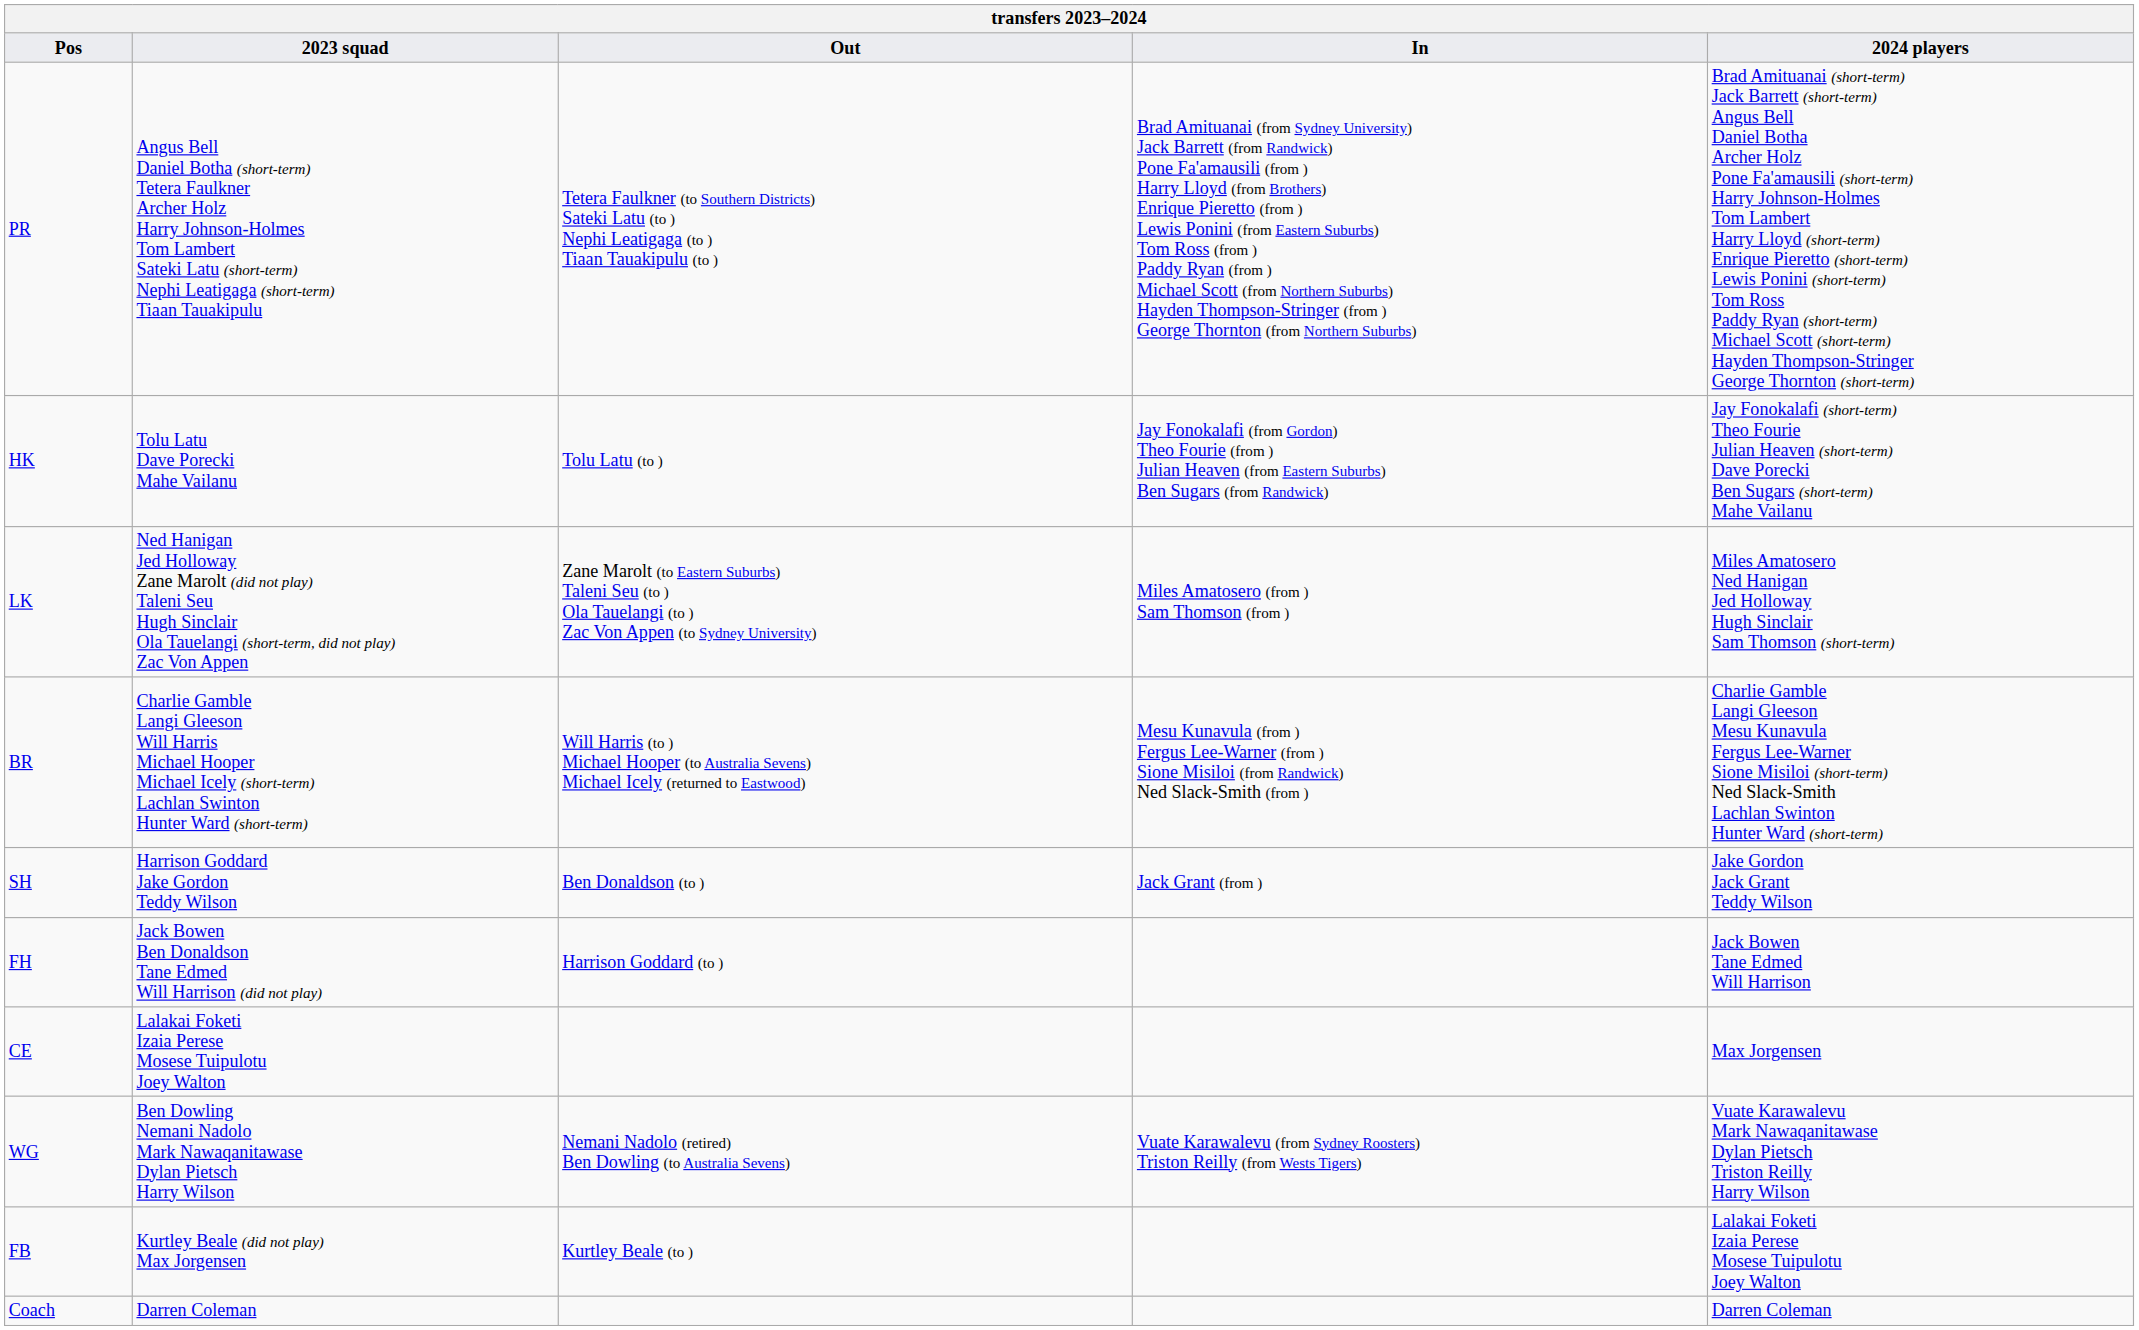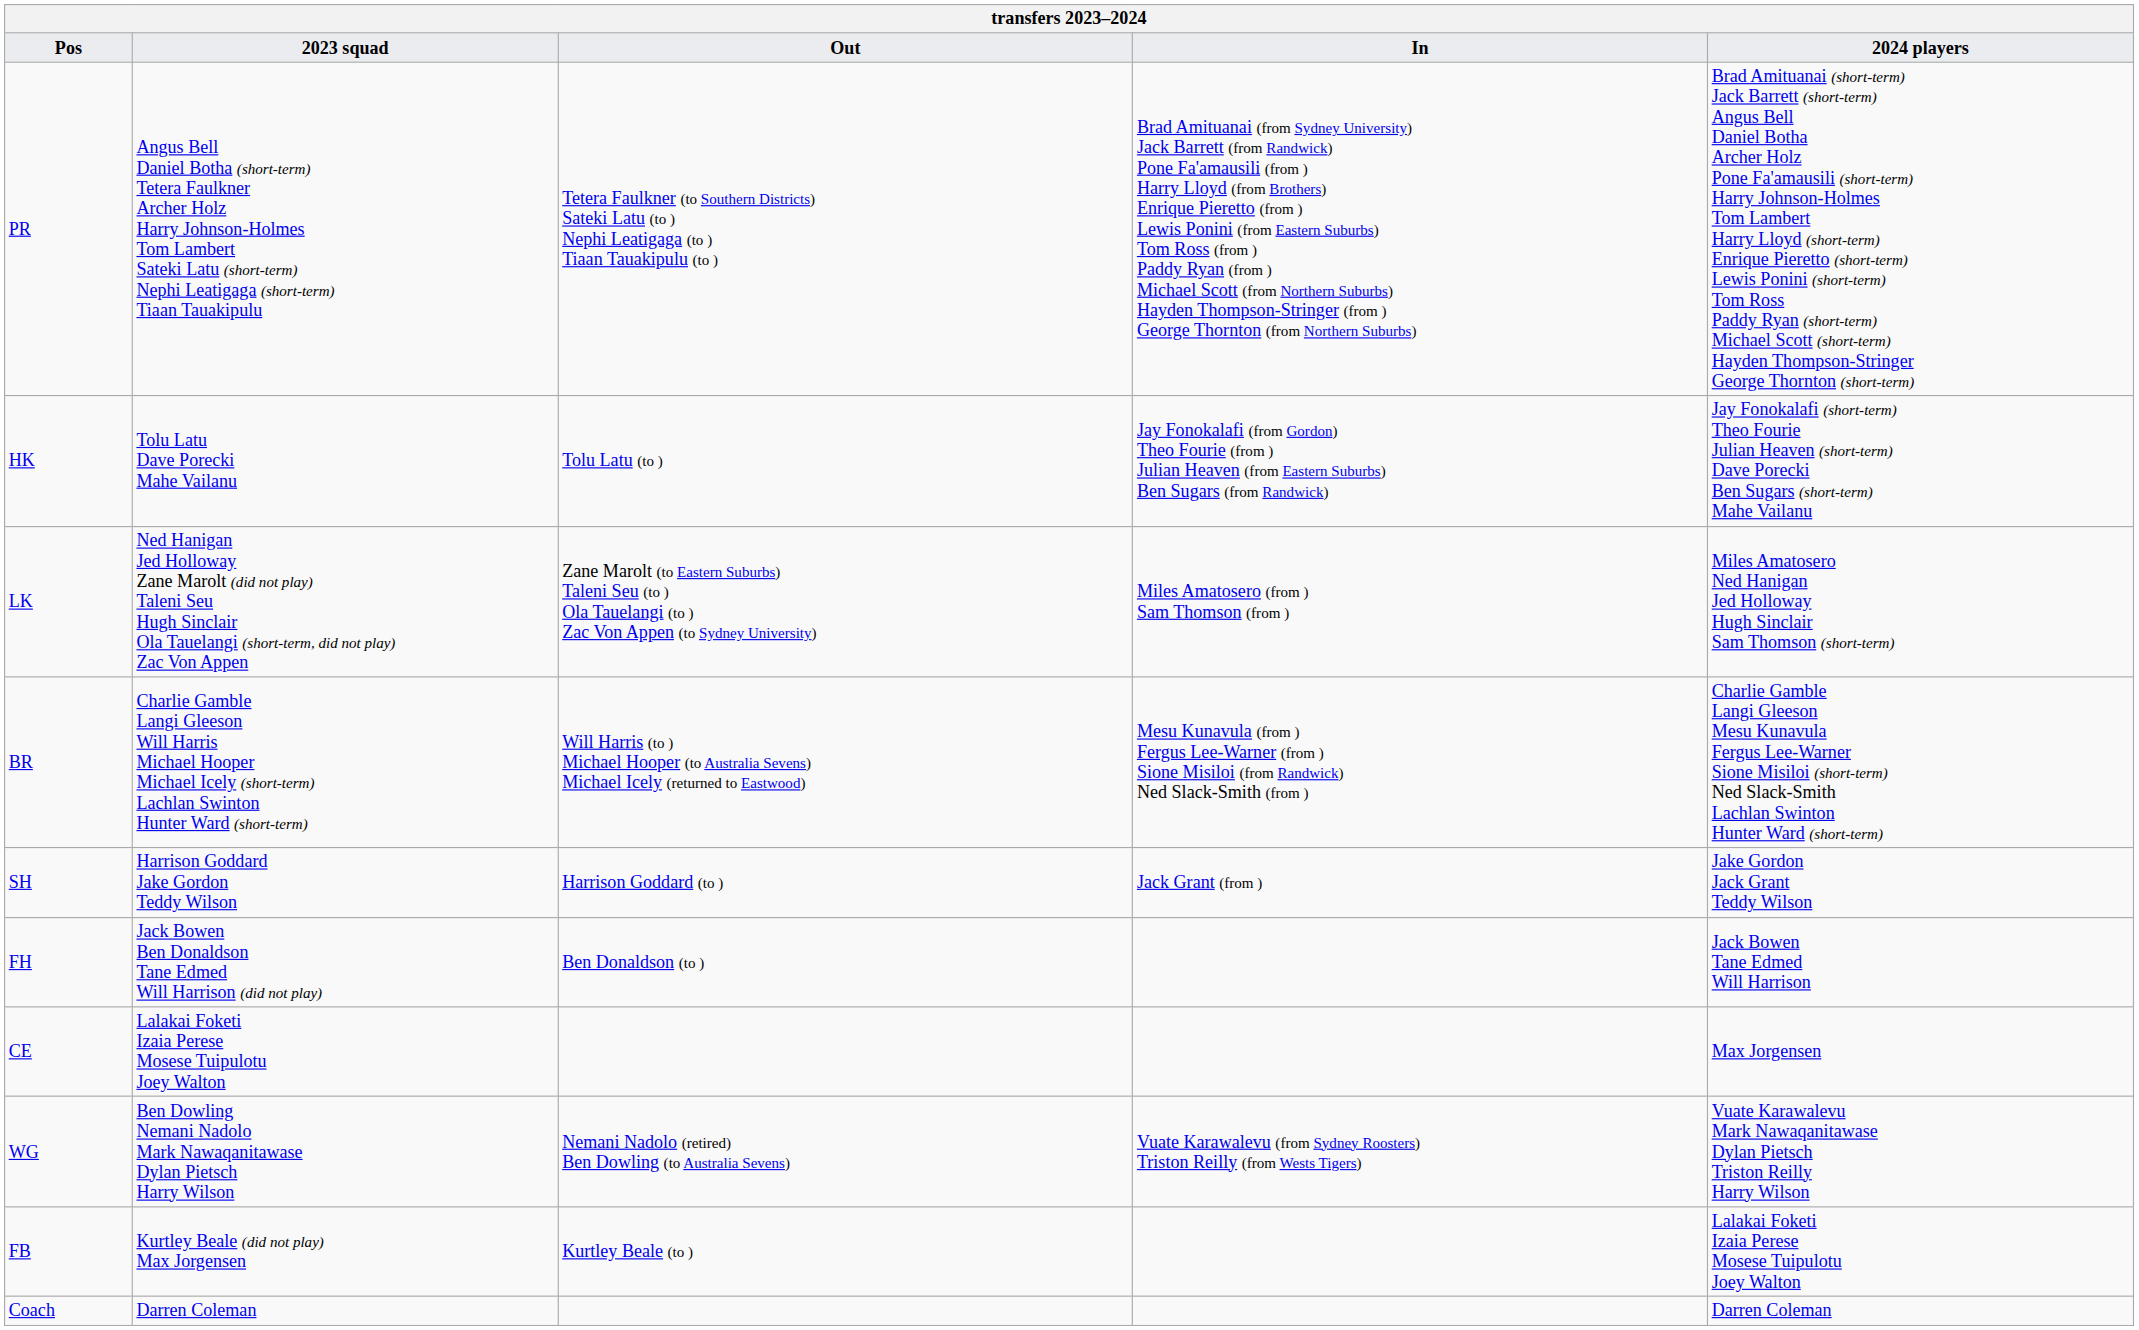(633, 882) Ben Donaldson (to ) -> (643, 882) Harrison Goddard (to )
(643, 961) Harrison Goddard (to ) -> (633, 961) Ben Donaldson (to )
